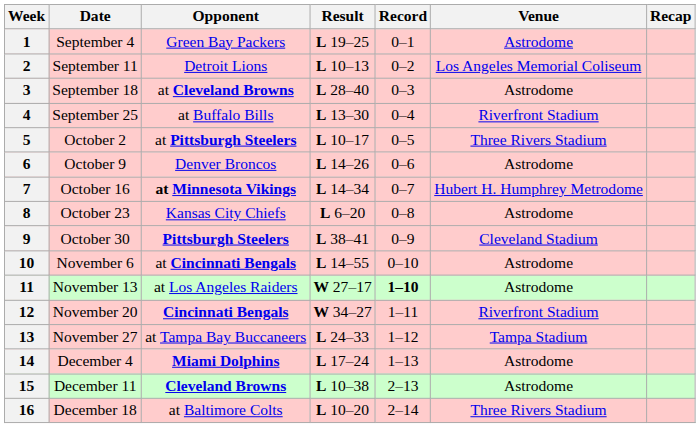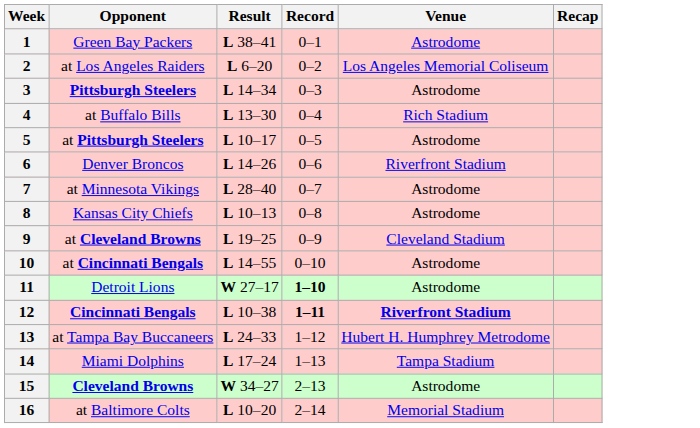- column: (95, 16)
(343, 41) L 19–25 -> (250, 41) L 38–41
(226, 66) Detroit Lions -> (133, 66) at Los Angeles Raiders
(343, 66) L 10–13 -> (250, 66) L 6–20
(226, 90) at Cleveland Browns -> (133, 90) Pittsburgh Steelers
(343, 90) L 28–40 -> (250, 90) L 14–34
(539, 115) Riverfront Stadium -> (446, 115) Rich Stadium
(539, 139) Three Rivers Stadium -> (446, 139) Astrodome
(539, 164) Astrodome -> (446, 164) Riverfront Stadium
(226, 189) bold -> (133, 189) normal
(343, 189) L 14–34 -> (250, 189) L 28–40
(539, 189) Hubert H. Humphrey Metrodome -> (446, 189) Astrodome
(343, 213) L 6–20 -> (250, 213) L 10–13
(226, 238) Pittsburgh Steelers -> (133, 238) at Cleveland Browns
(343, 238) L 38–41 -> (250, 238) L 19–25
(226, 287) at Los Angeles Raiders -> (133, 287) Detroit Lions
(343, 312) W 34–27 -> (250, 312) L 10–38
(403, 312) normal -> (310, 312) bold
(539, 312) normal -> (446, 312) bold
(539, 336) Tampa Stadium -> (446, 336) Hubert H. Humphrey Metrodome
(226, 361) bold -> (133, 361) normal
(539, 361) Astrodome -> (446, 361) Tampa Stadium
(343, 386) L 10–38 -> (250, 386) W 34–27
(539, 410) Three Rivers Stadium -> (446, 410) Memorial Stadium
